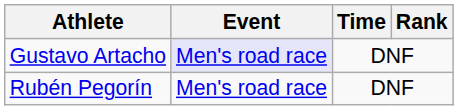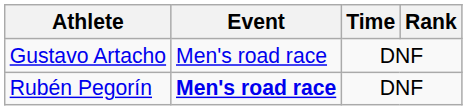(252, 55) lavender background -> (252, 55) no background
(252, 89) normal -> (256, 89) bold
